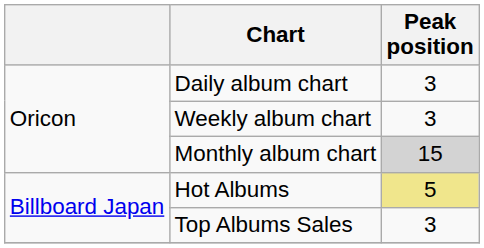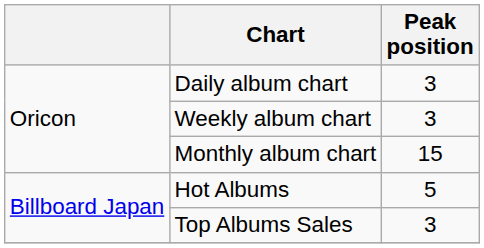(430, 154) lightgrey background -> (430, 154) no background
(430, 189) khaki background -> (430, 189) no background
